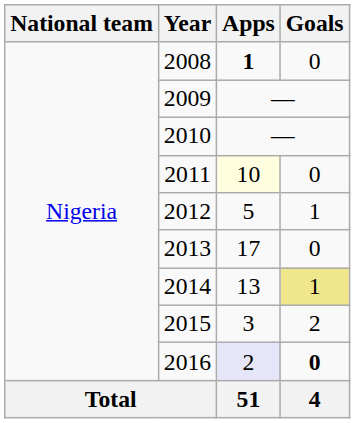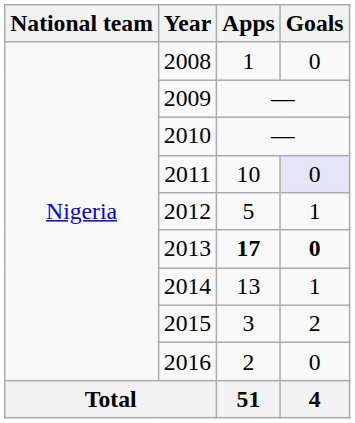(248, 60) bold -> (248, 60) normal
(248, 173) lightyellow background -> (248, 173) no background
(315, 173) no background -> (315, 173) lavender background
(248, 248) normal -> (248, 248) bold
(315, 248) normal -> (315, 248) bold
(315, 286) khaki background -> (315, 286) no background
(248, 361) lavender background -> (248, 361) no background
(315, 361) bold -> (315, 361) normal
